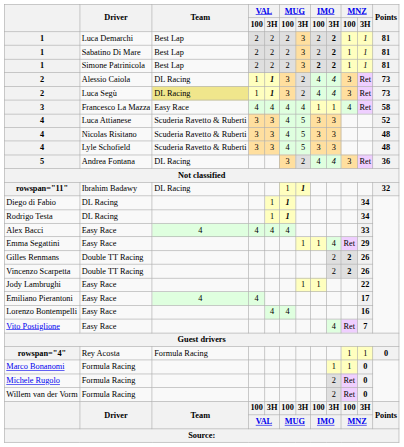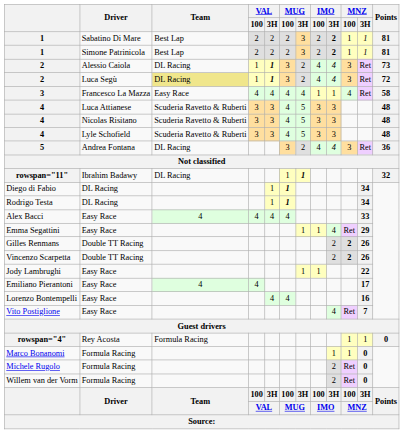- row: (42, 38)
(318, 65) bold -> (318, 51) normal
(386, 93) 73 -> (386, 79) 72
(386, 120) 52 -> (386, 106) 48
